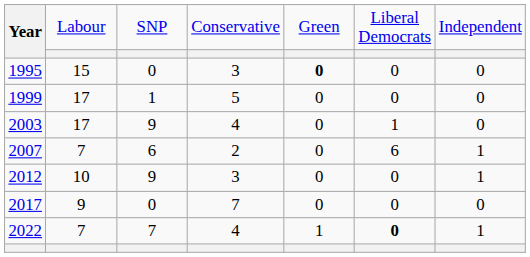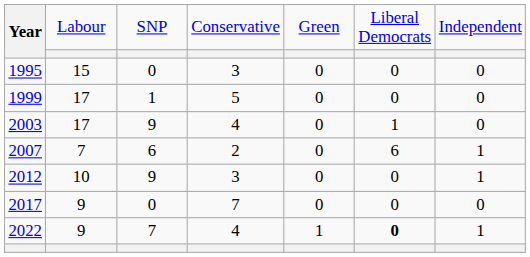(319, 71) bold -> (319, 71) normal
(81, 230) 7 -> (81, 230) 9
